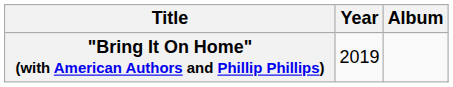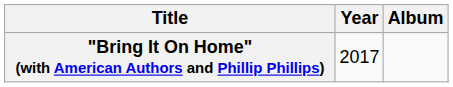(359, 57) 2019 -> (359, 57) 2017
